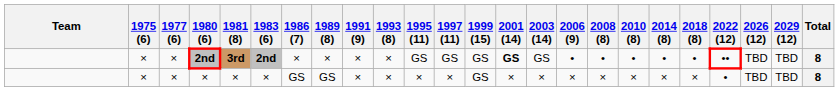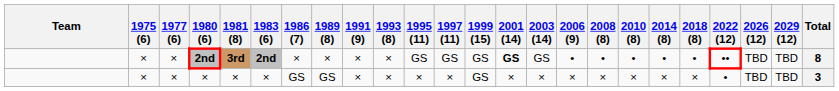(818, 78) 8 -> (818, 78) 3
